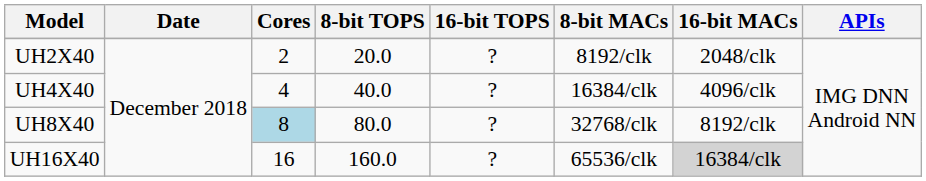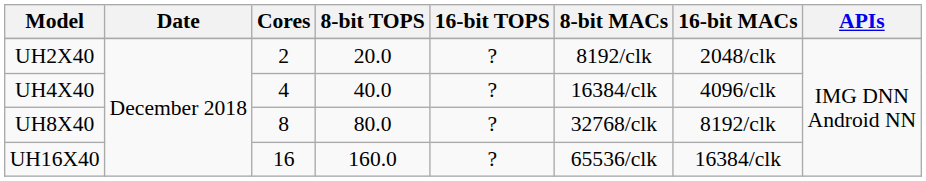(284, 124) lightblue background -> (284, 124) no background
(738, 158) lightgrey background -> (738, 158) no background
